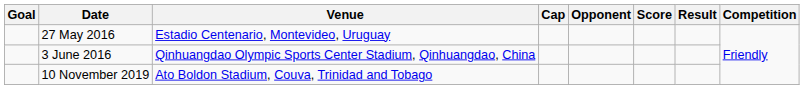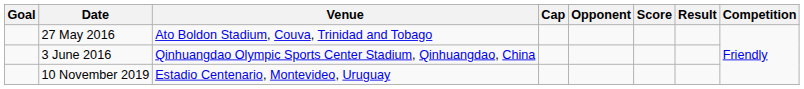(273, 35) Estadio Centenario, Montevideo, Uruguay -> (294, 35) Ato Boldon Stadium, Couva, Trinidad and Tobago
(294, 75) Ato Boldon Stadium, Couva, Trinidad and Tobago -> (273, 75) Estadio Centenario, Montevideo, Uruguay
